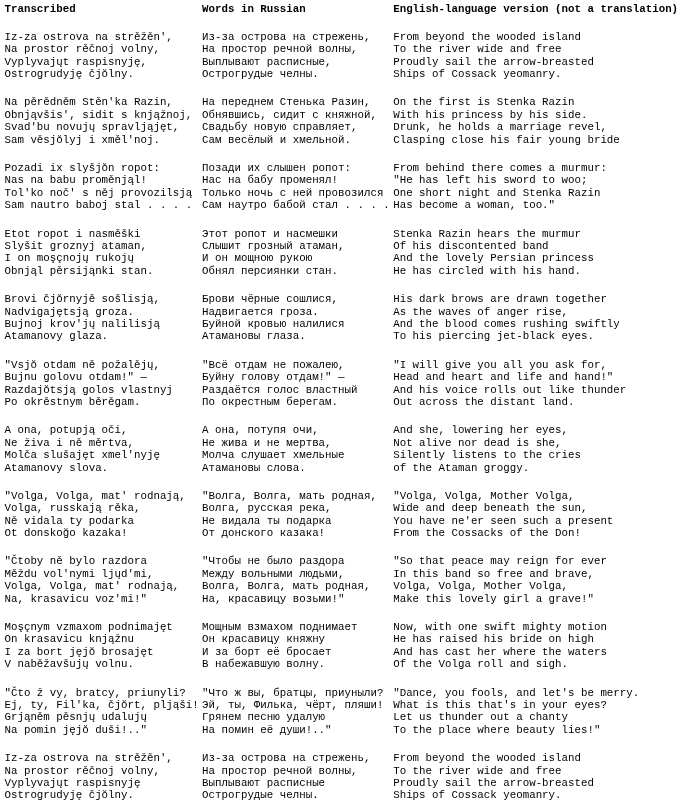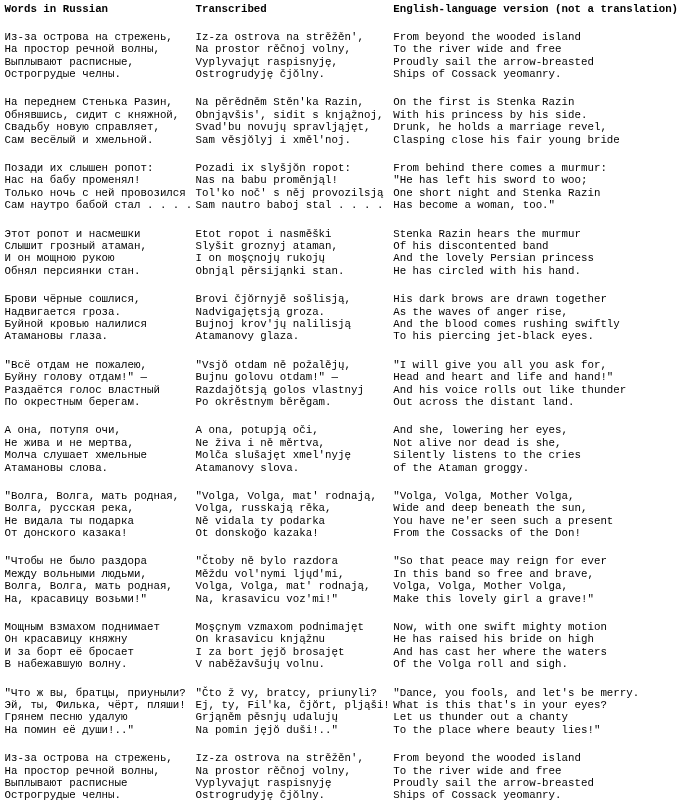columns swapped: (254, 9) <-> (40, 9)
